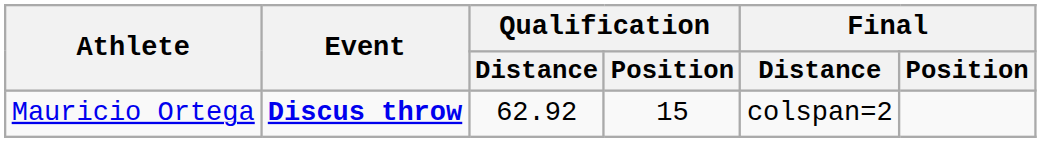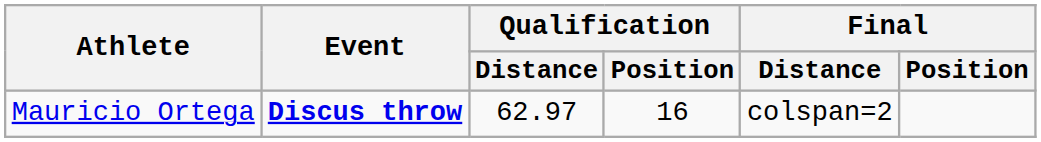(537, 113) 62.92 -> (537, 113) 62.97
(672, 113) 15 -> (672, 113) 16
